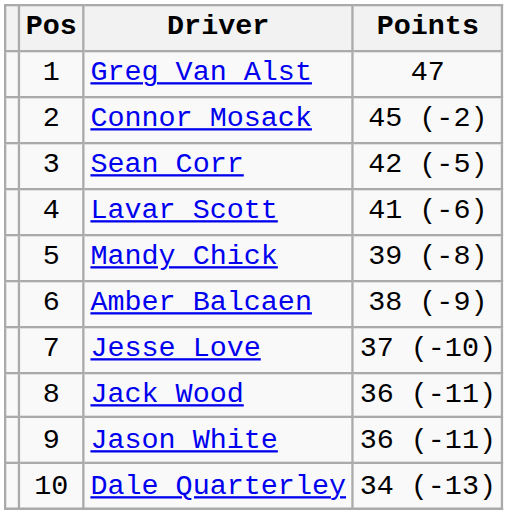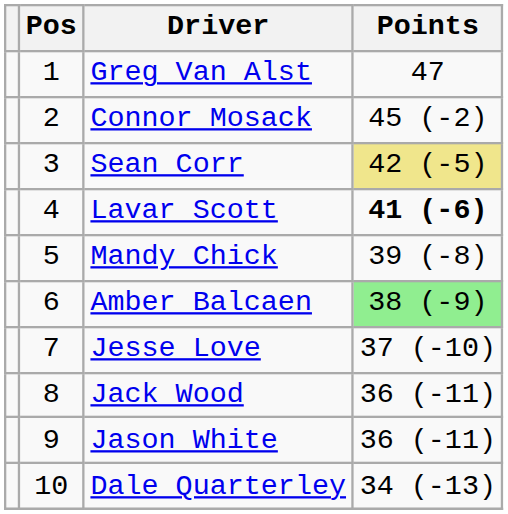(428, 166) no background -> (428, 166) khaki background
(428, 212) normal -> (428, 212) bold
(428, 304) no background -> (428, 304) lightgreen background
